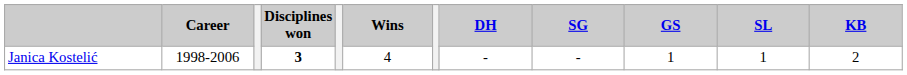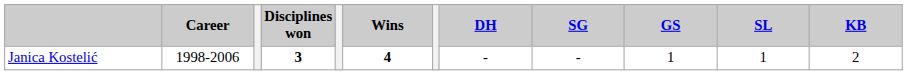(387, 57) normal -> (387, 57) bold
